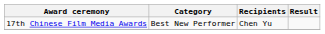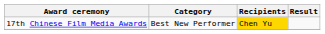(255, 23) no background -> (255, 23) gold background
